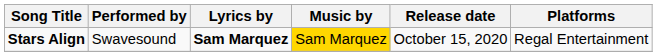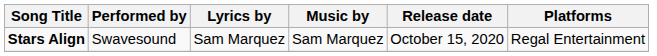(241, 39) bold -> (239, 39) normal
(341, 39) gold background -> (338, 39) no background
